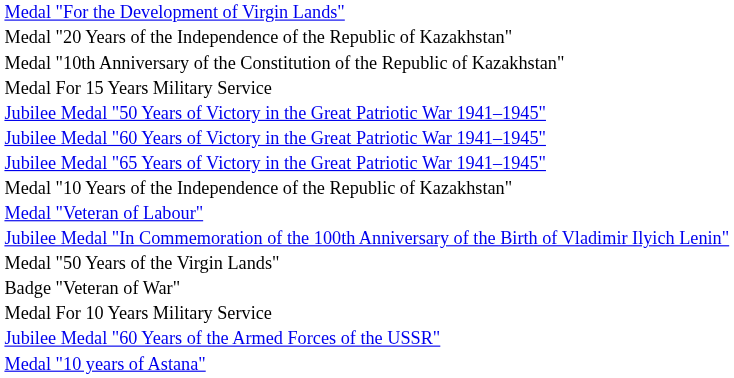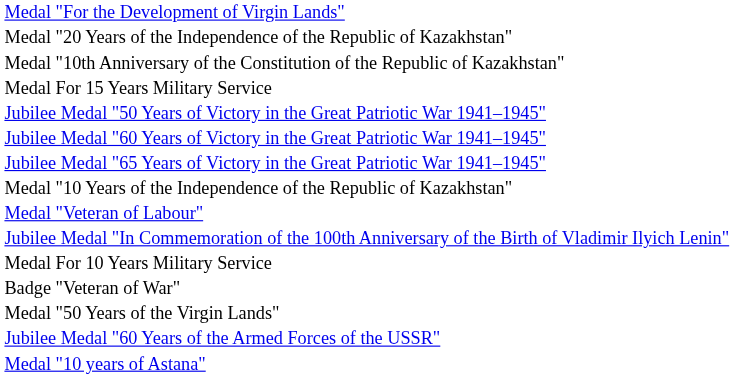(142, 263) Medal "50 Years of the Virgin Lands" -> (138, 263) Medal For 10 Years Military Service
(138, 313) Medal For 10 Years Military Service -> (142, 313) Medal "50 Years of the Virgin Lands"
